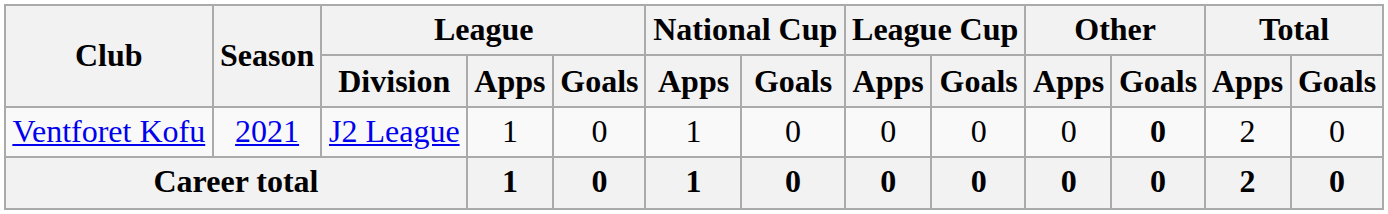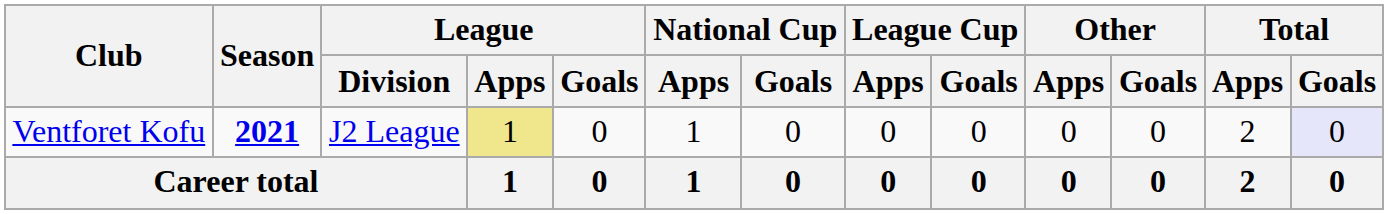(267, 131) normal -> (267, 131) bold
(510, 131) no background -> (510, 131) khaki background
(1158, 131) bold -> (1158, 131) normal
(1337, 131) no background -> (1337, 131) lavender background
